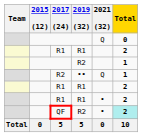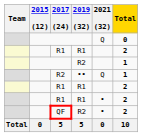(125, 112) paleturquoise background -> (125, 112) no background
